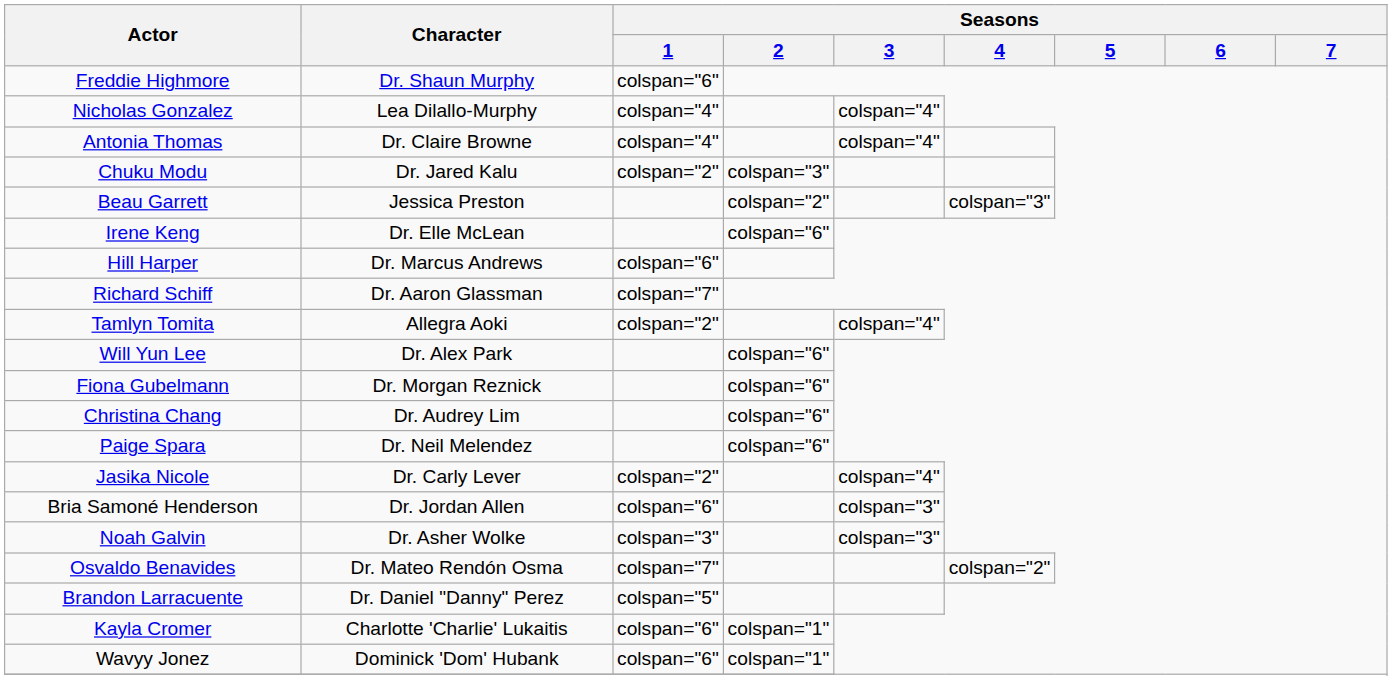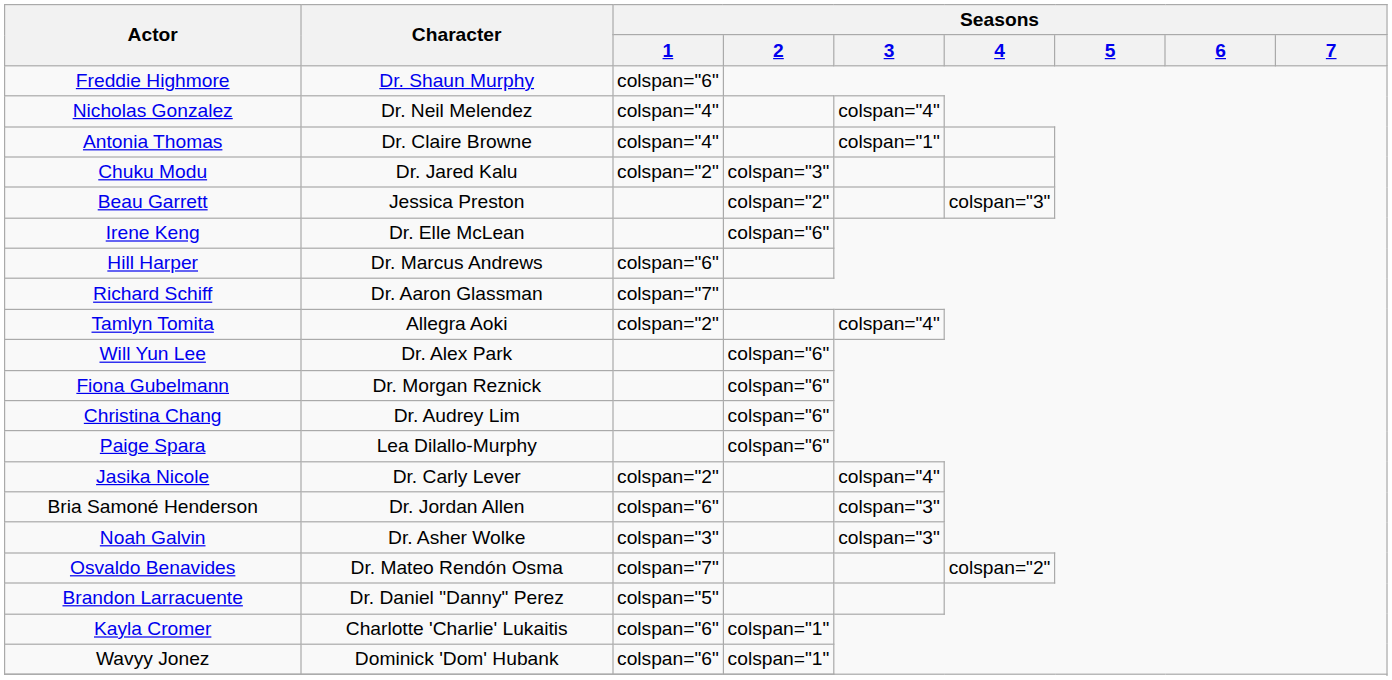(457, 111) Lea Dilallo-Murphy -> (457, 111) Dr. Neil Melendez
(889, 141) colspan="4" -> (889, 141) colspan="1"
(457, 446) Dr. Neil Melendez -> (457, 446) Lea Dilallo-Murphy
